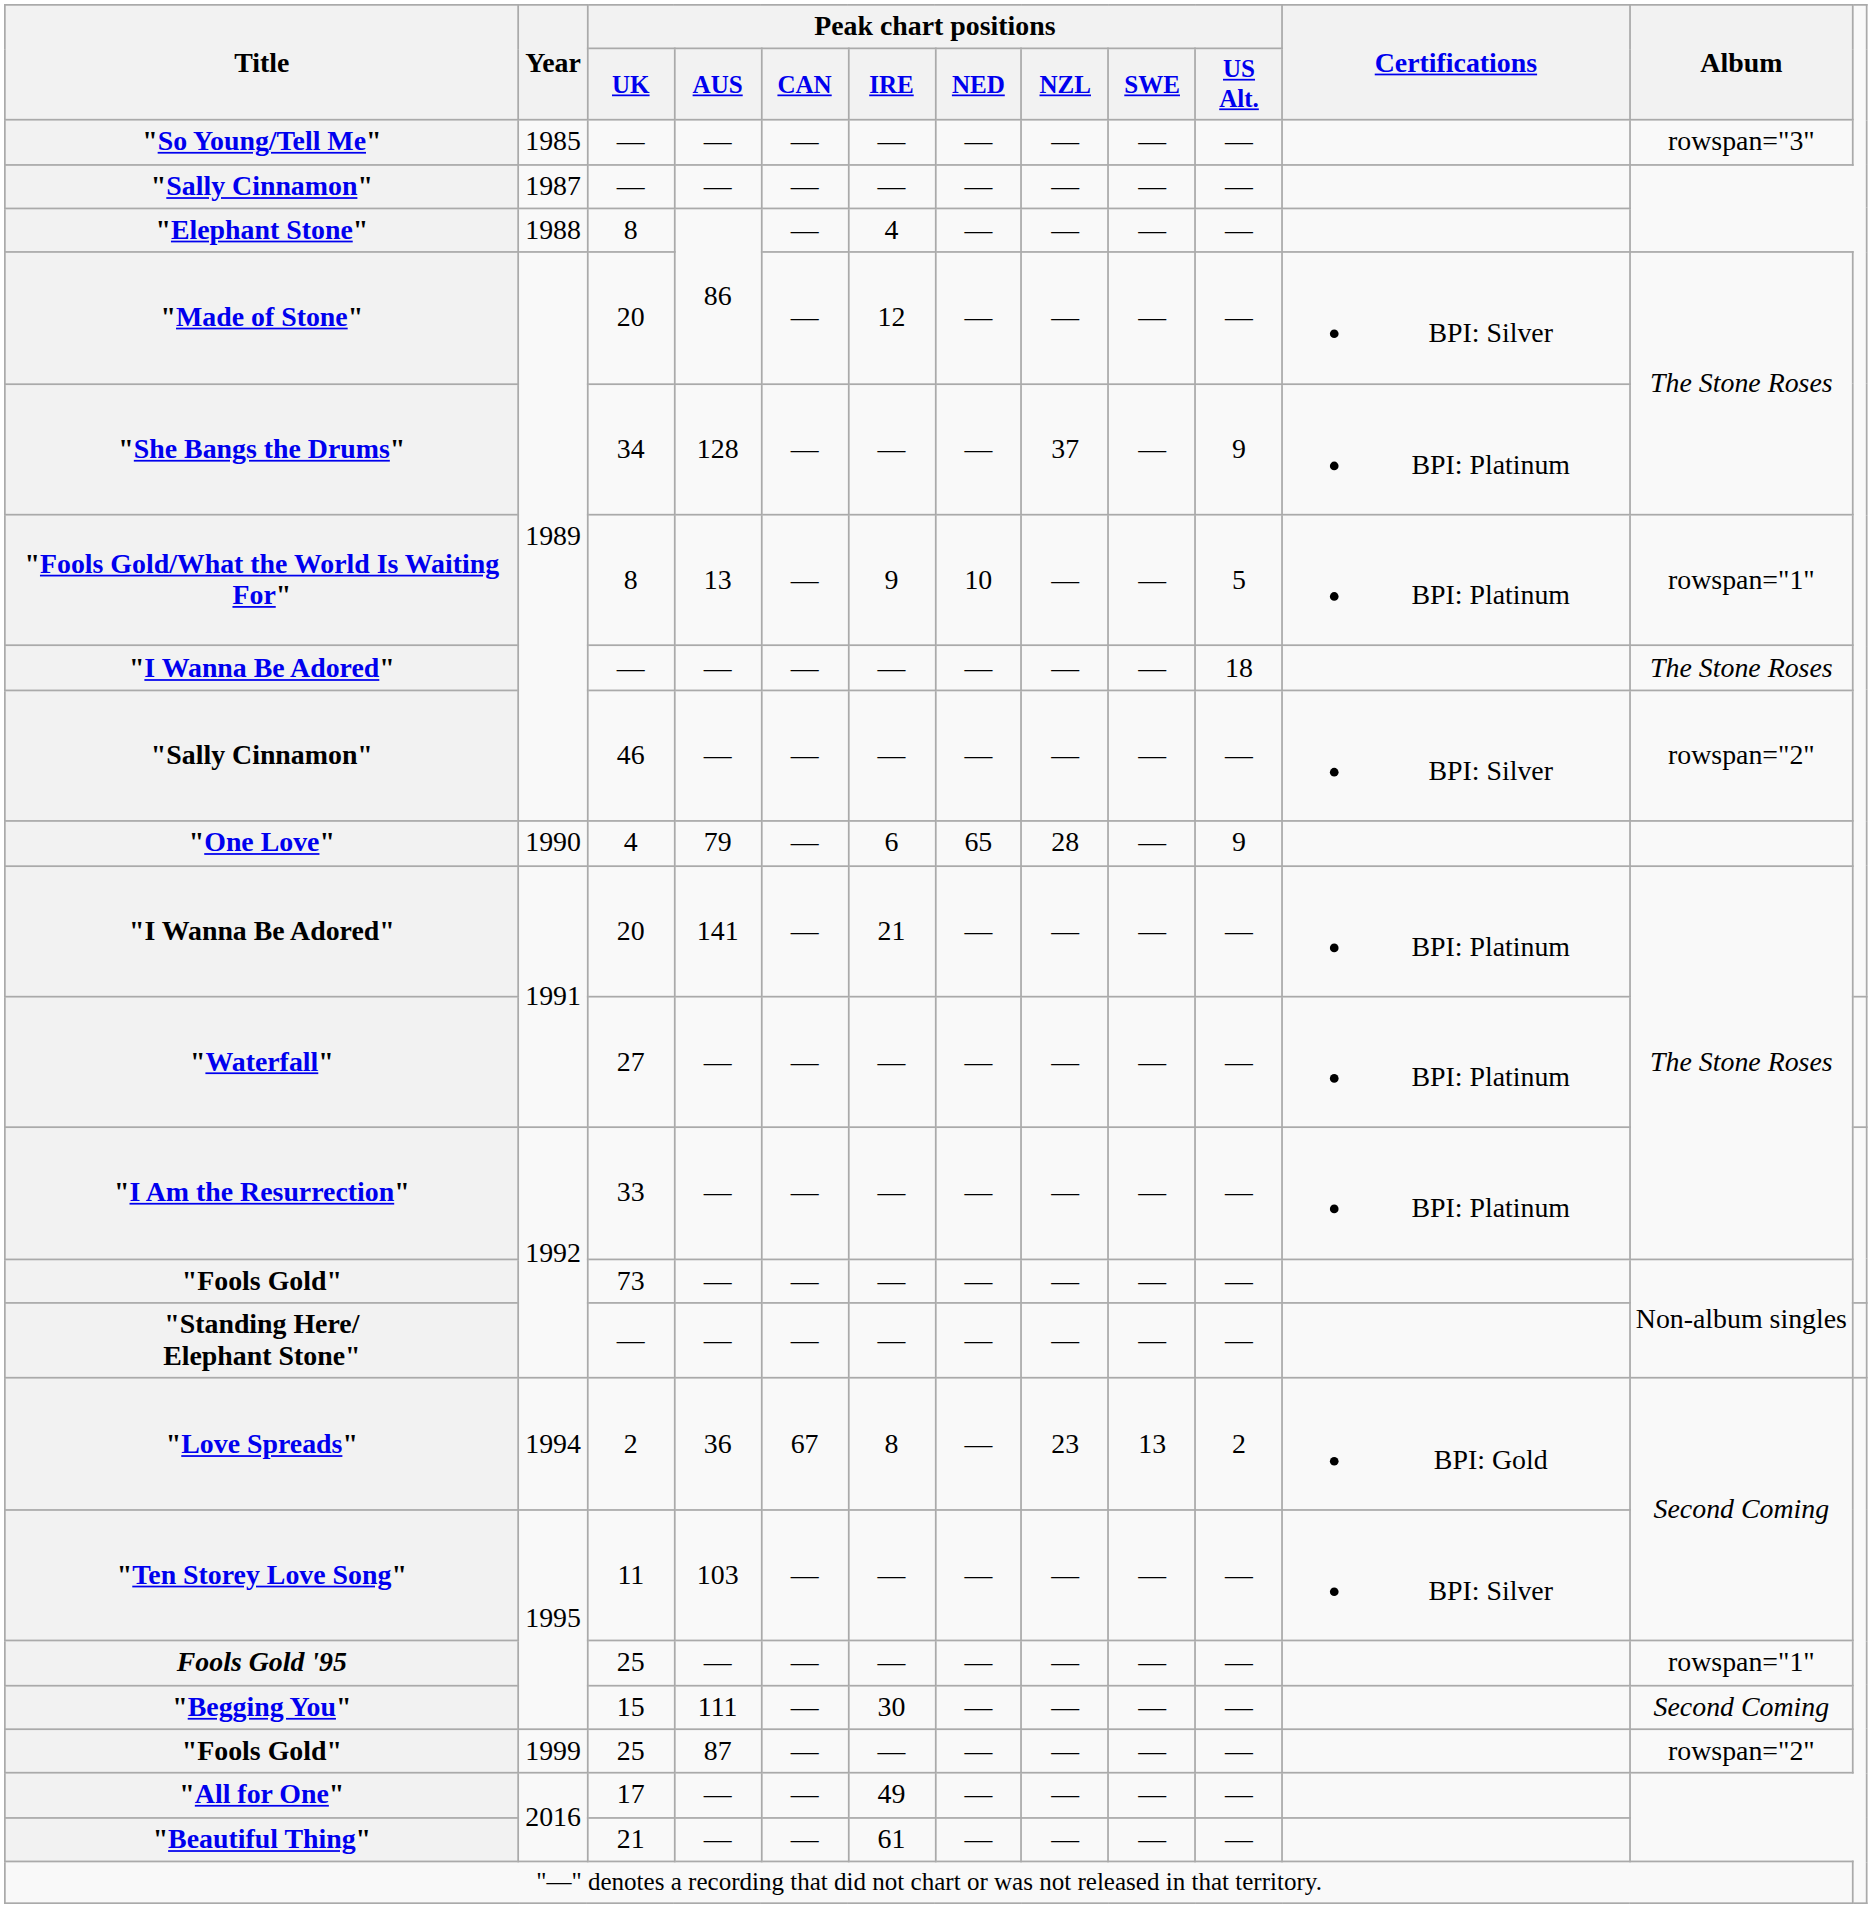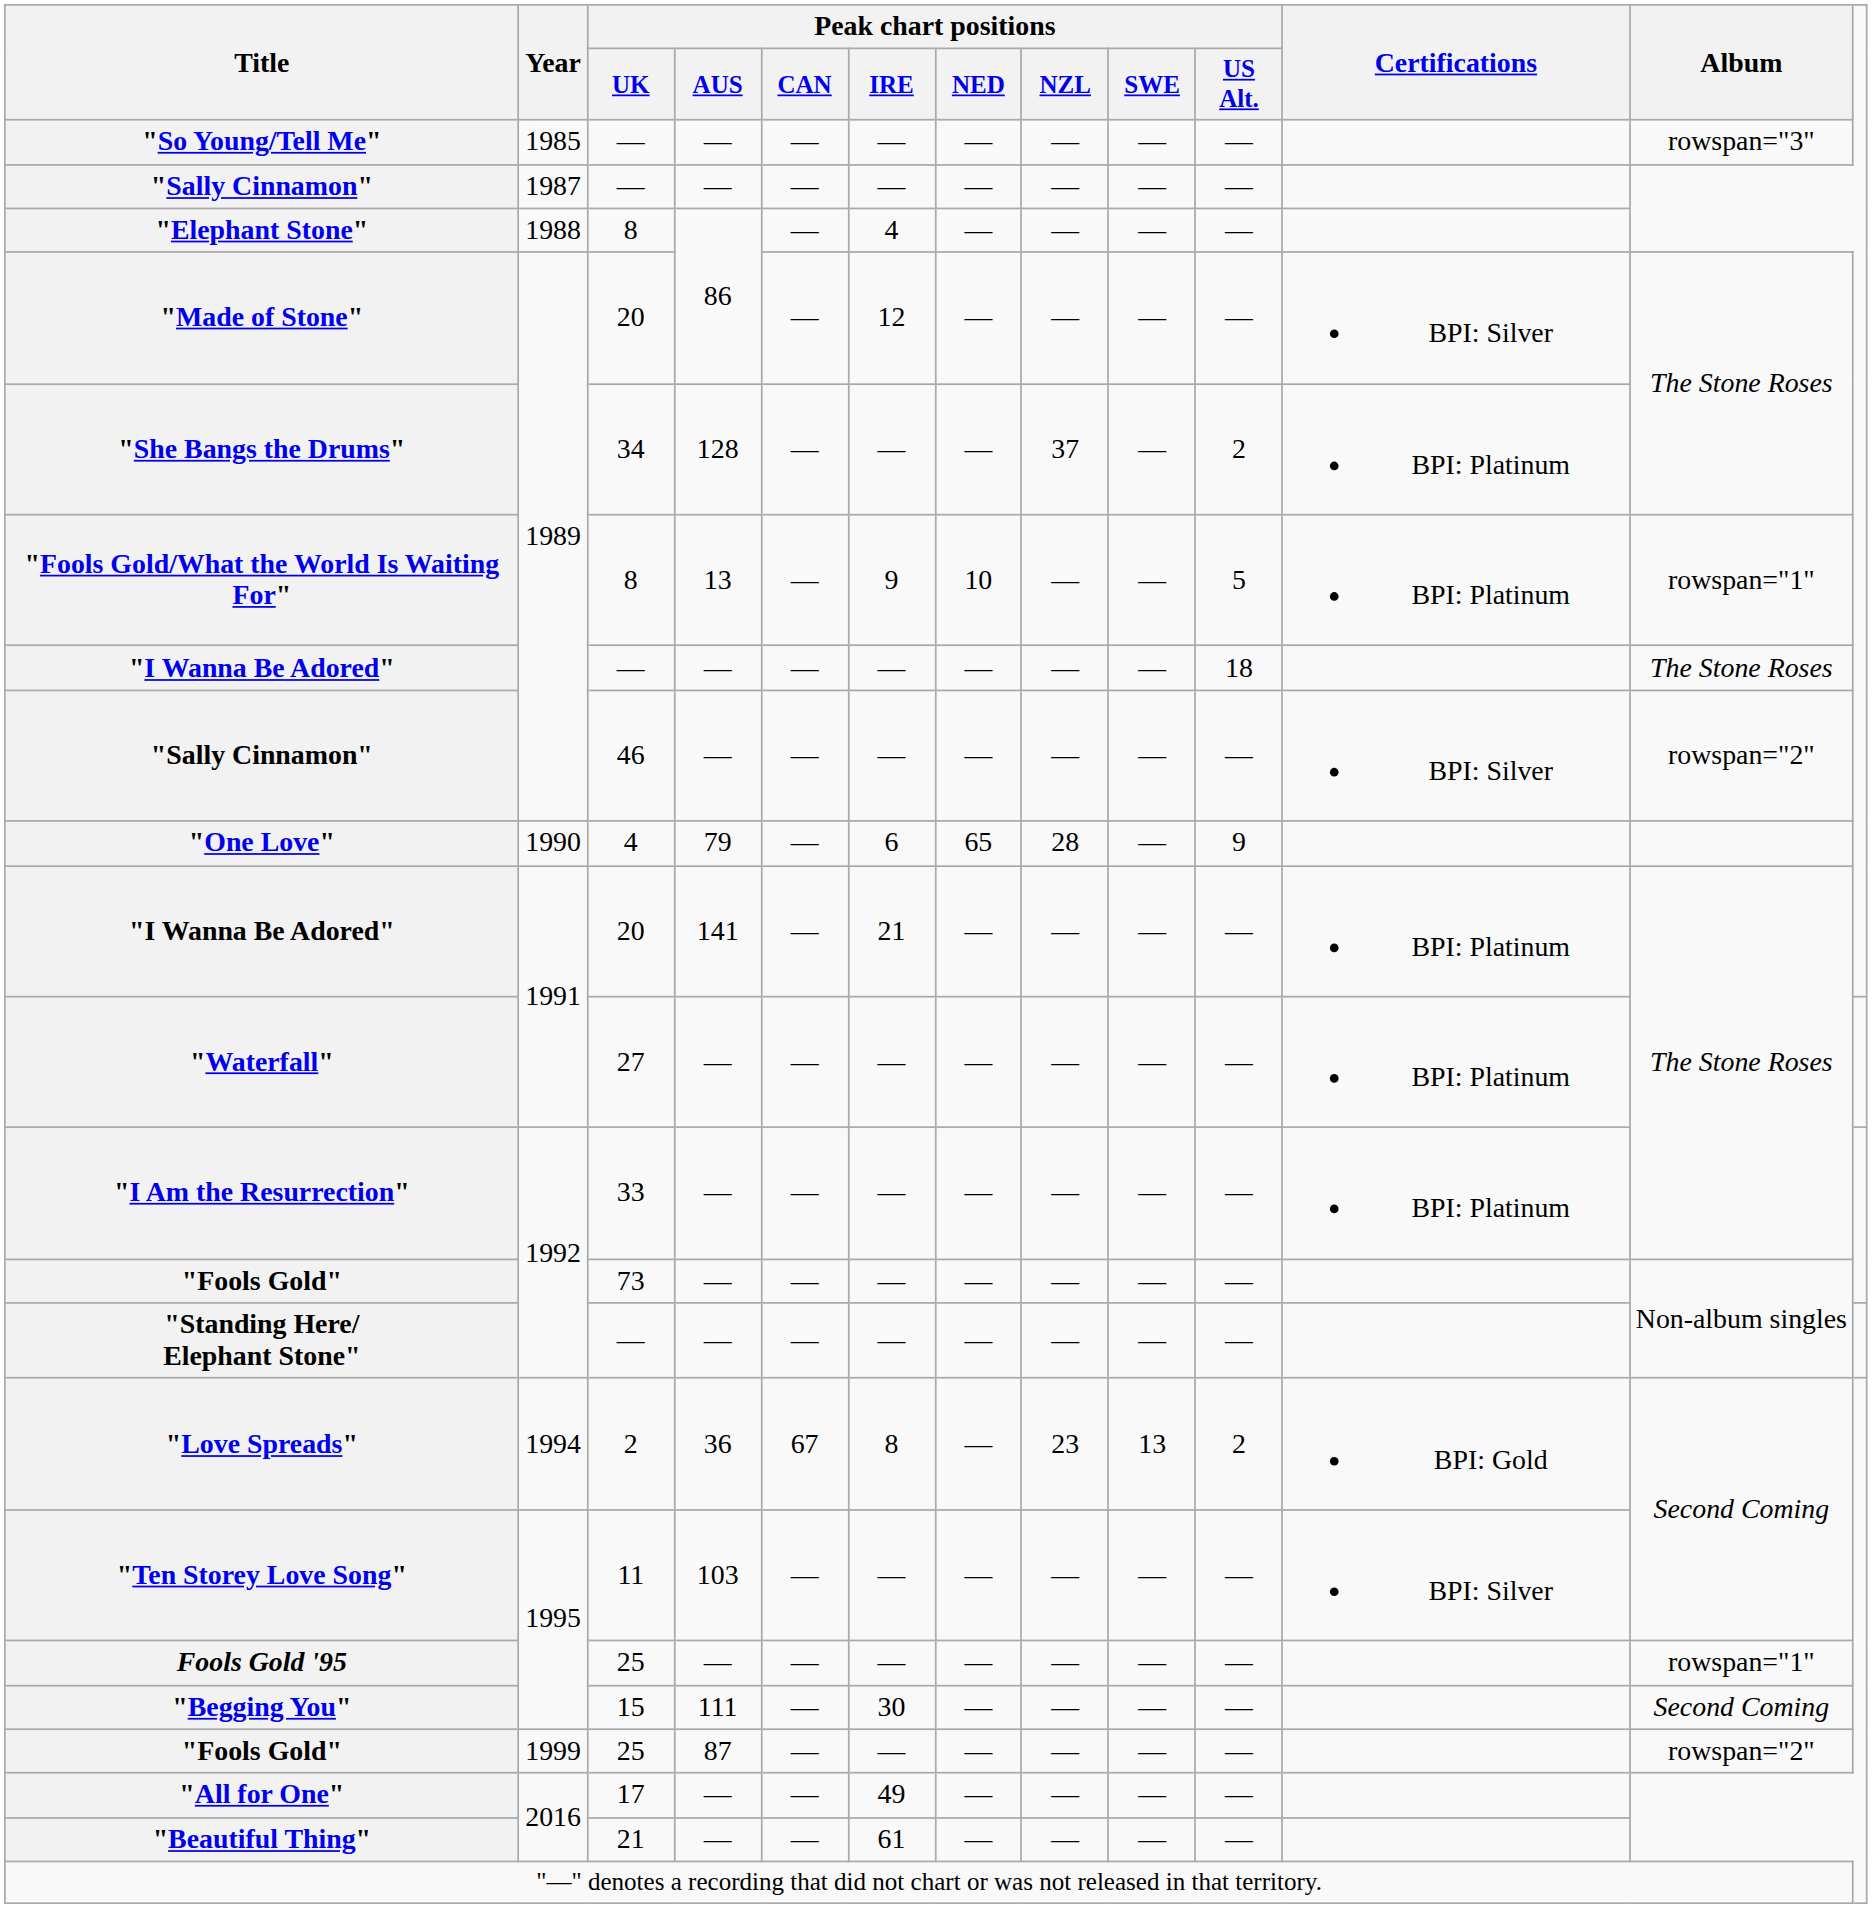(1239, 448) 9 -> (1239, 448) 2
